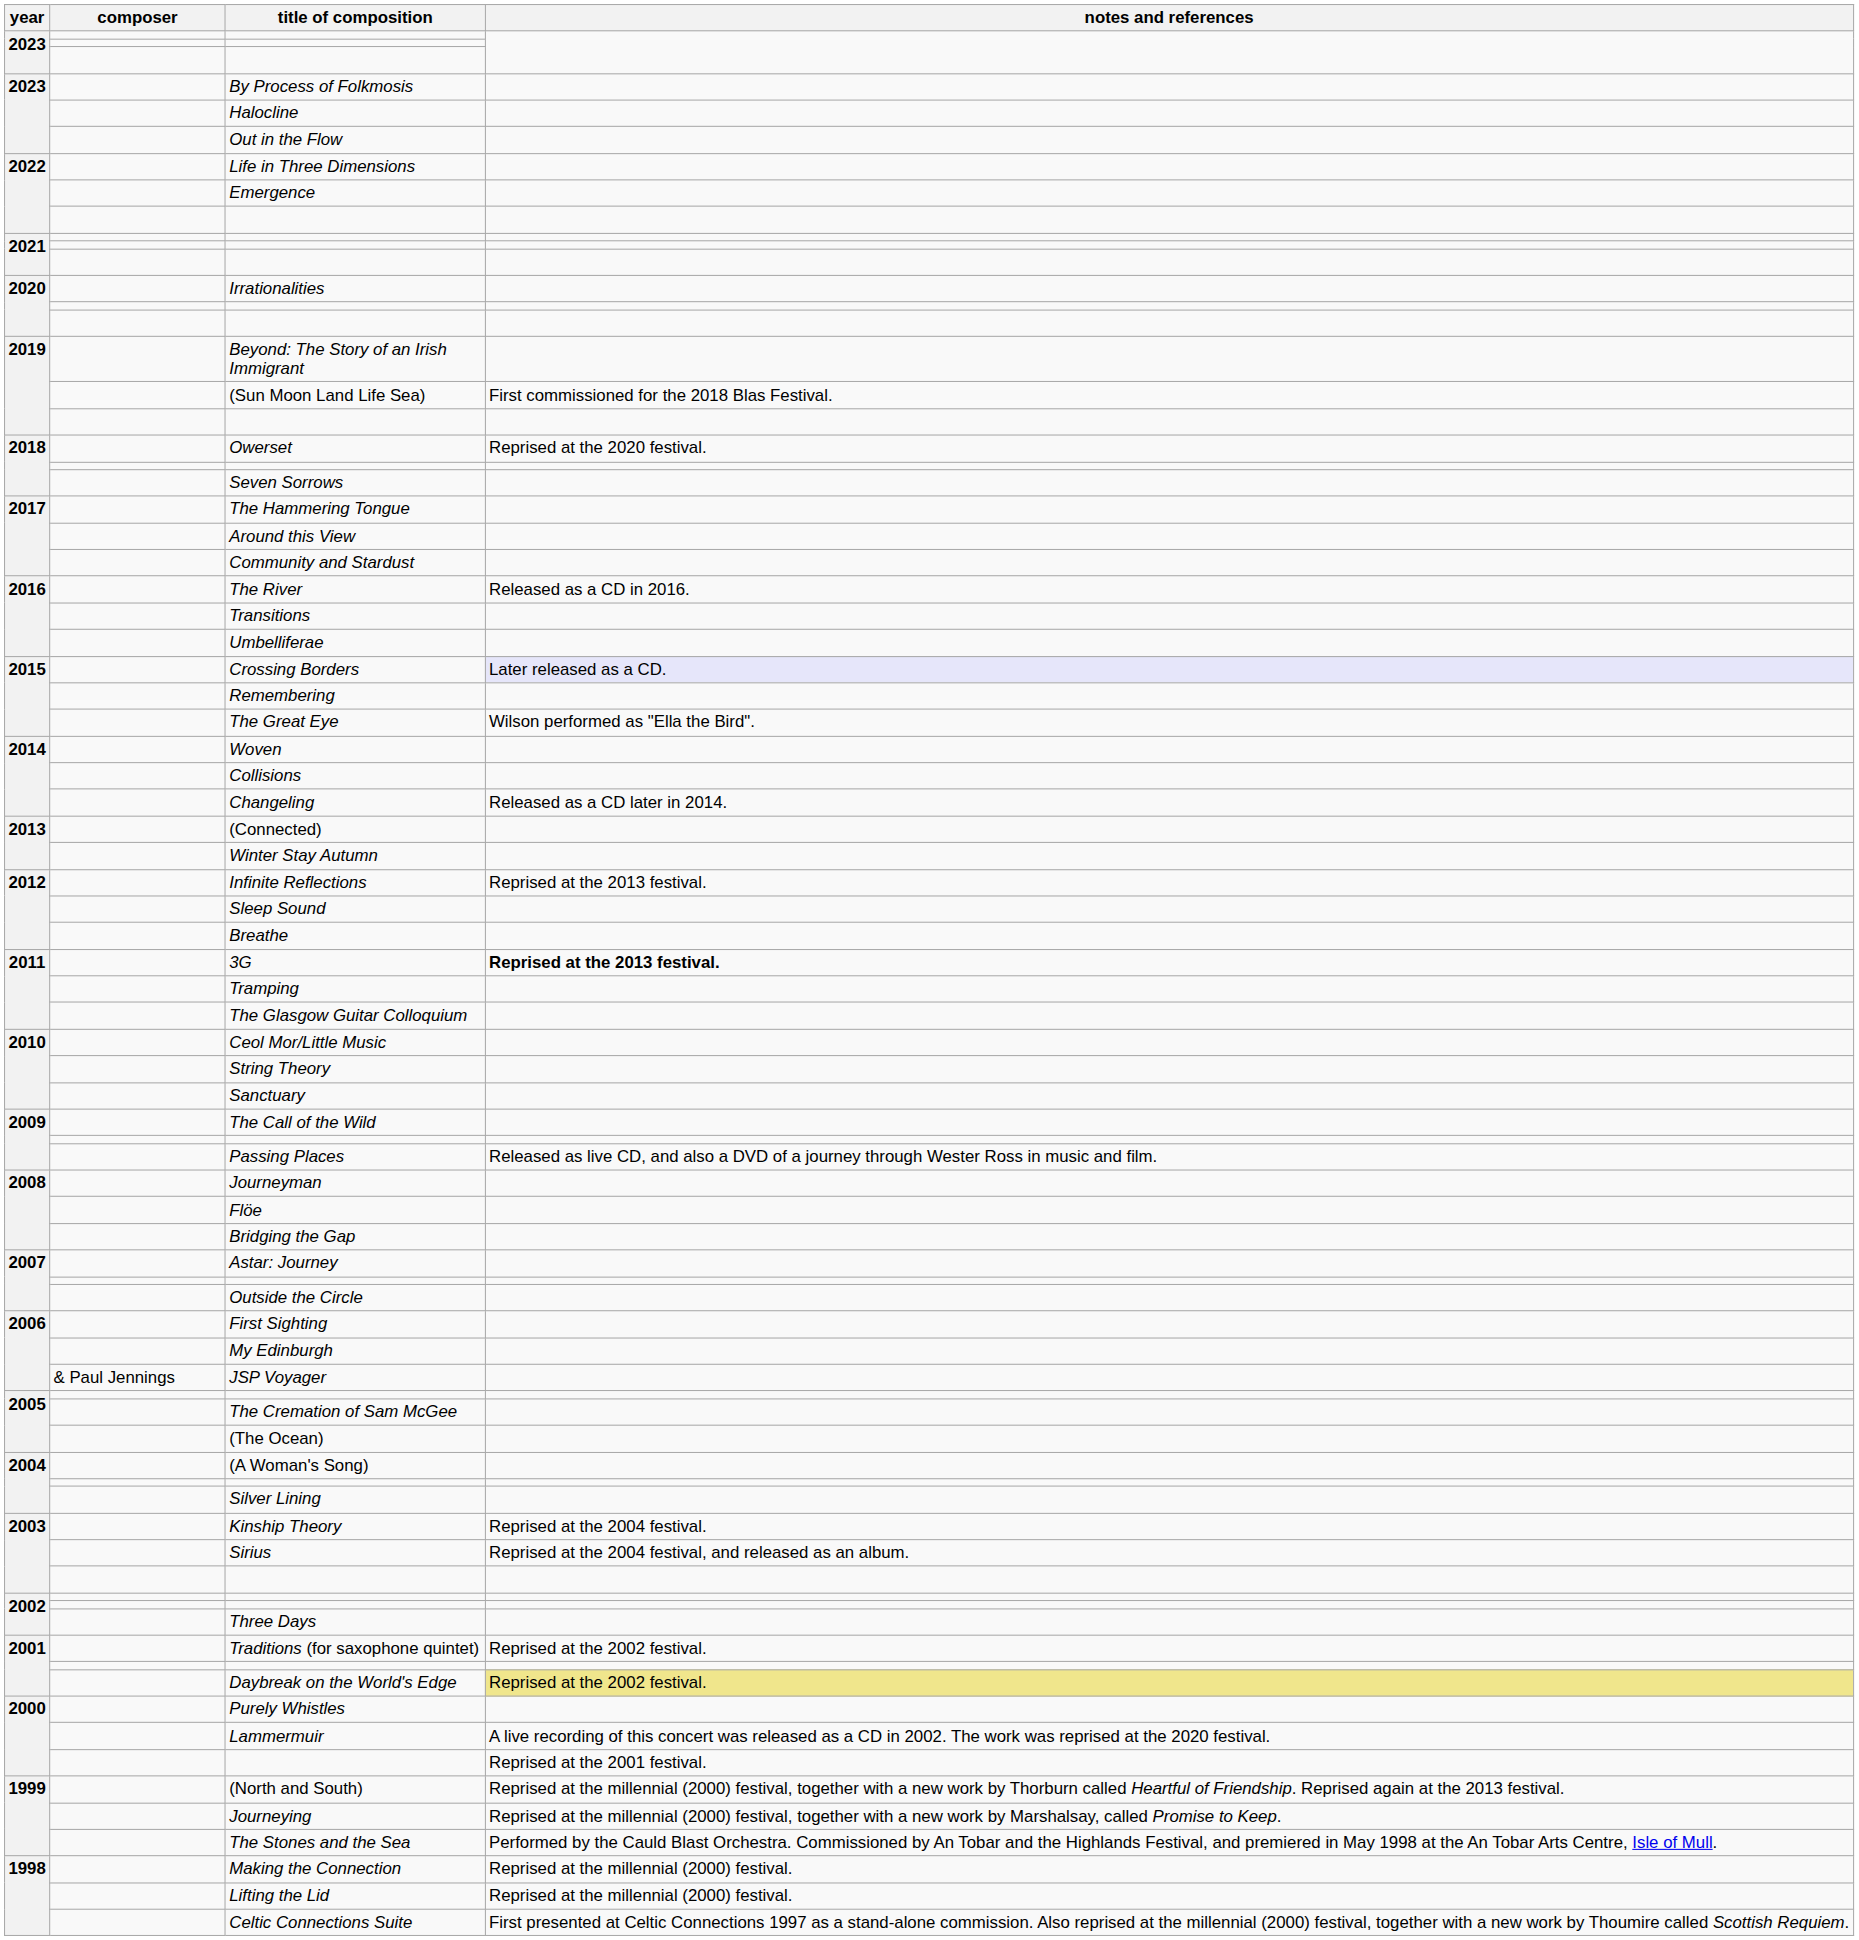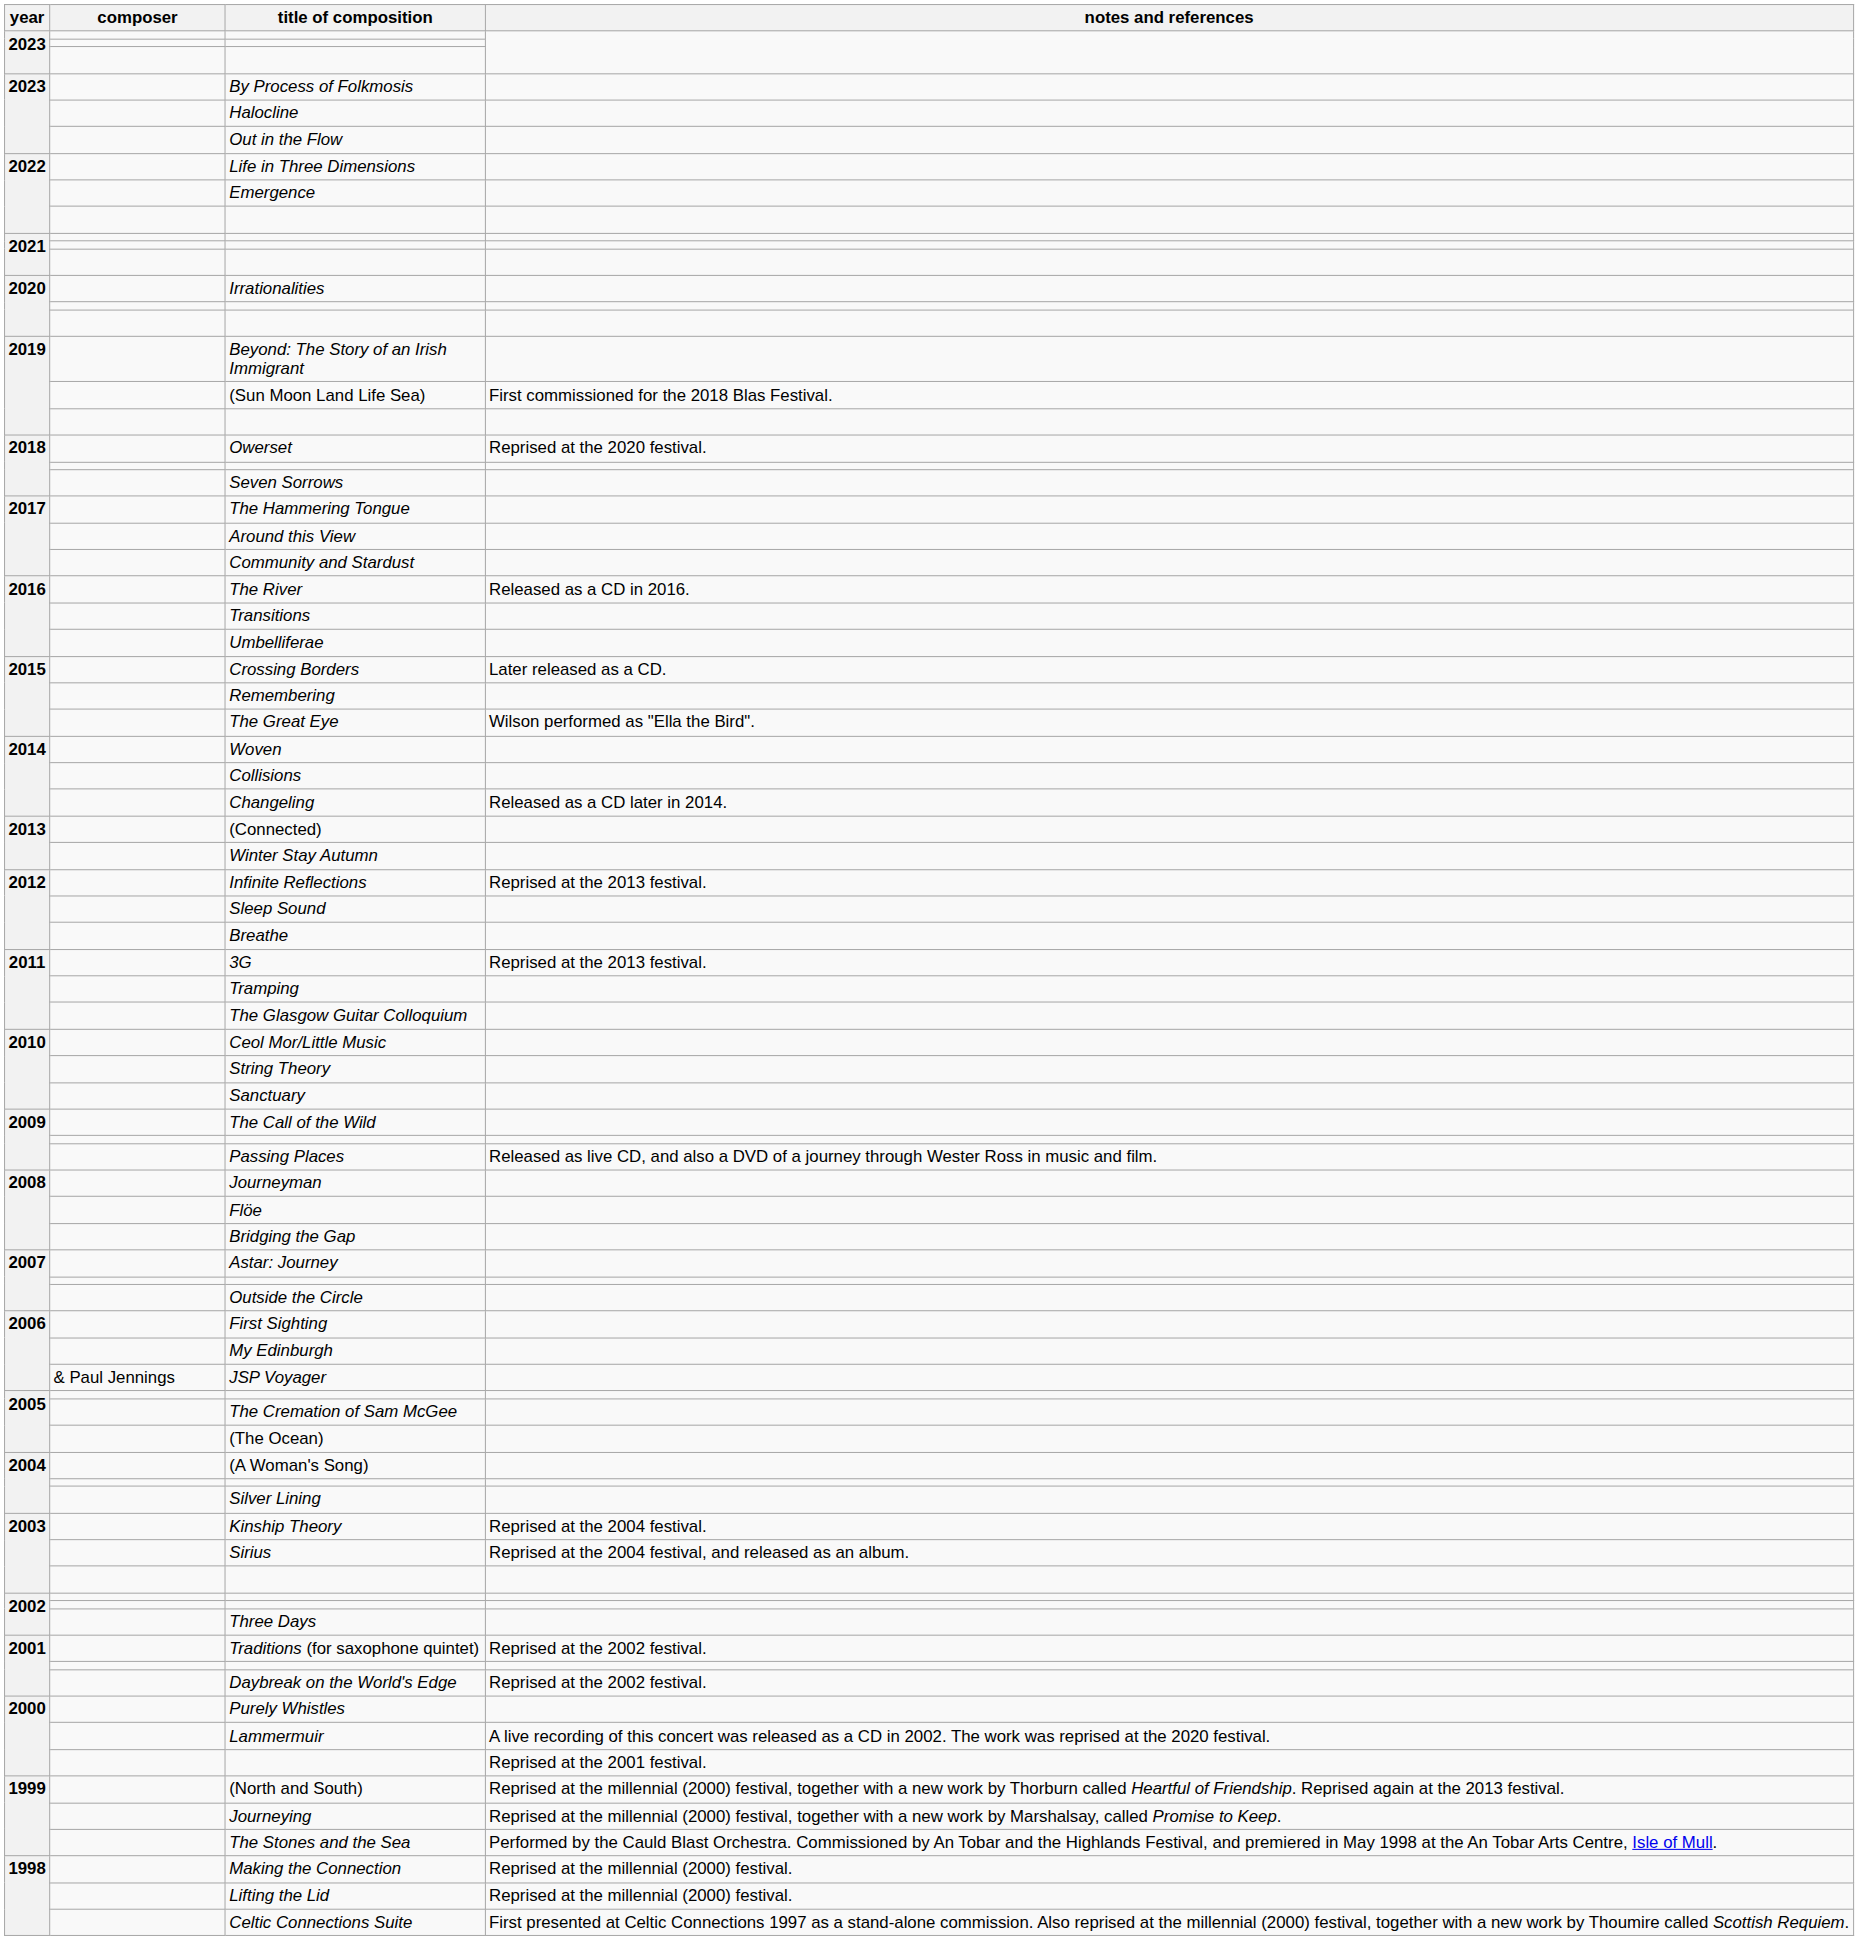(578, 669) lavender background -> (578, 669) no background
(604, 962) bold -> (598, 962) normal
(598, 1682) khaki background -> (598, 1682) no background
